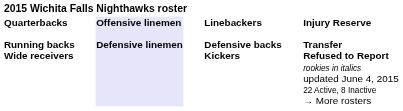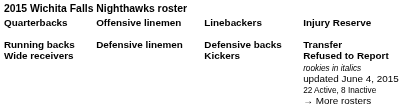(140, 34) lavender background -> (140, 34) no background
